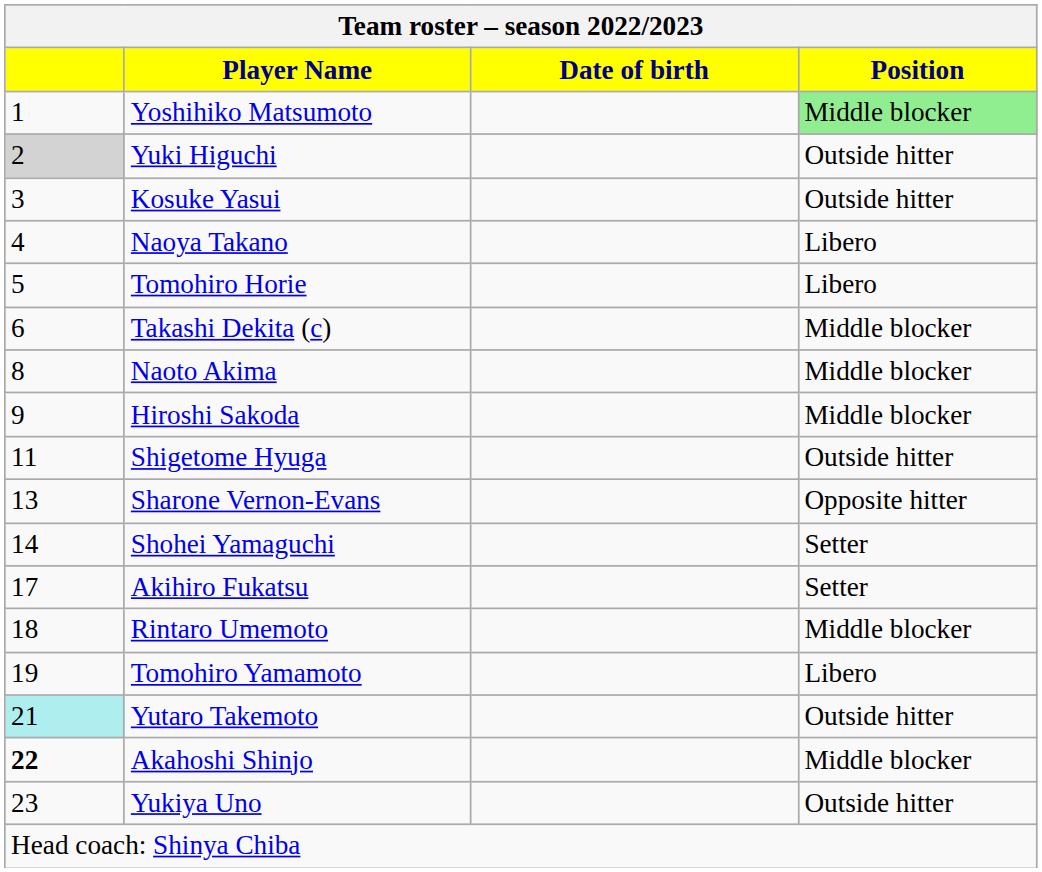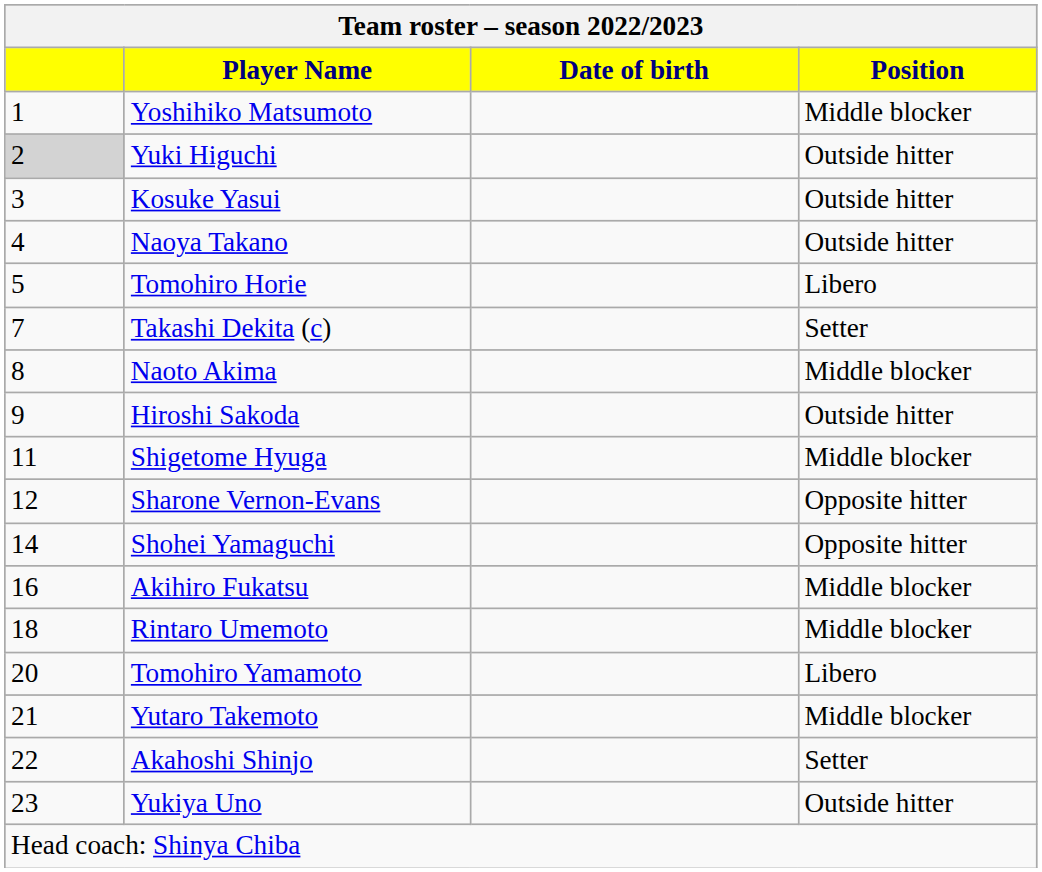(888, 112) lightgreen background -> (888, 112) no background
(841, 241) Libero -> (879, 241) Outside hitter
(18, 328) 6 -> (18, 328) 7
(888, 328) Middle blocker -> (836, 328) Setter
(888, 414) Middle blocker -> (879, 414) Outside hitter
(879, 457) Outside hitter -> (888, 457) Middle blocker
(25, 500) 13 -> (25, 500) 12
(836, 543) Setter -> (886, 543) Opposite hitter
(25, 586) 17 -> (25, 586) 16
(836, 586) Setter -> (888, 586) Middle blocker
(25, 673) 19 -> (25, 673) 20
(25, 716) paleturquoise background -> (25, 716) no background
(879, 716) Outside hitter -> (888, 716) Middle blocker
(25, 759) bold -> (25, 759) normal
(888, 759) Middle blocker -> (836, 759) Setter
